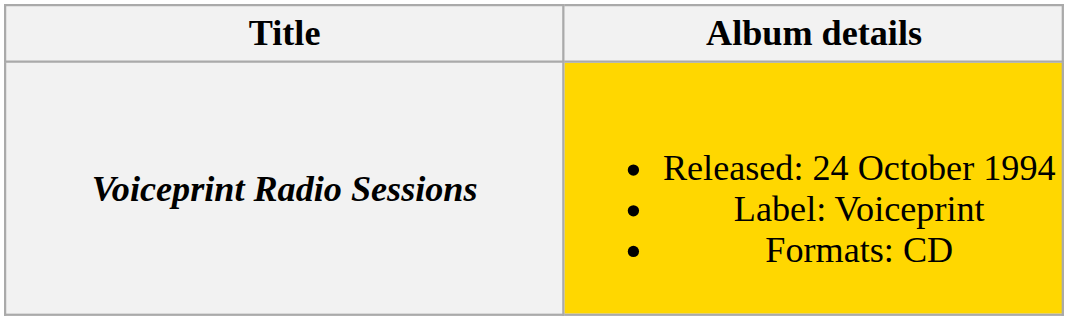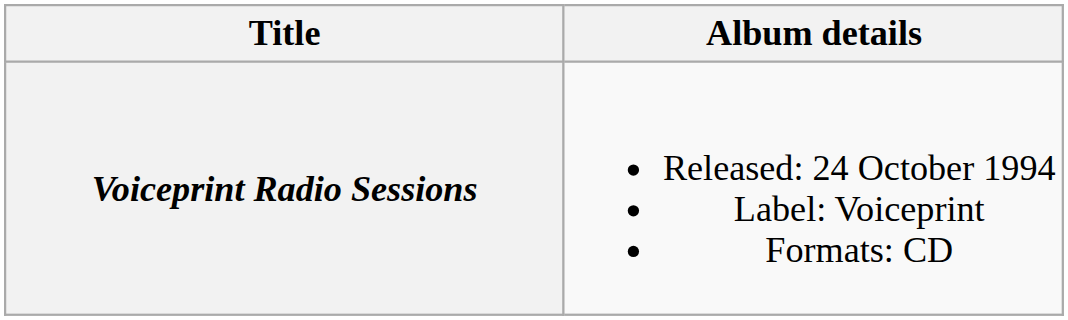(814, 209) gold background -> (814, 209) no background
